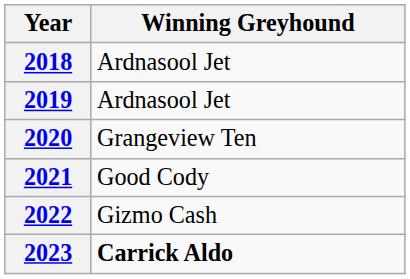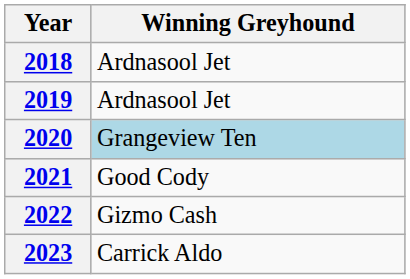(177, 138) no background -> (177, 138) lightblue background
(165, 253) bold -> (160, 253) normal
